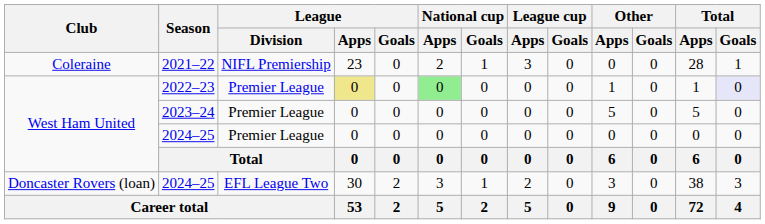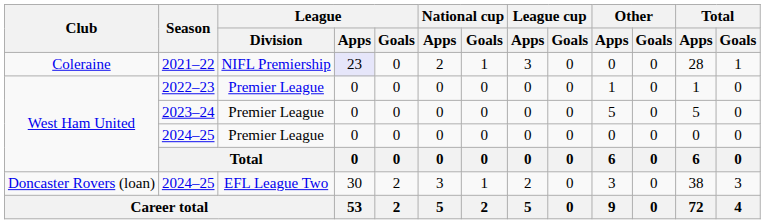(354, 64) no background -> (354, 64) lavender background
(354, 87) khaki background -> (354, 87) no background
(440, 87) lightgreen background -> (440, 87) no background
(738, 87) lavender background -> (738, 87) no background
